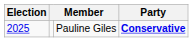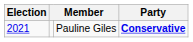(18, 28) 2025 -> (18, 28) 2021
